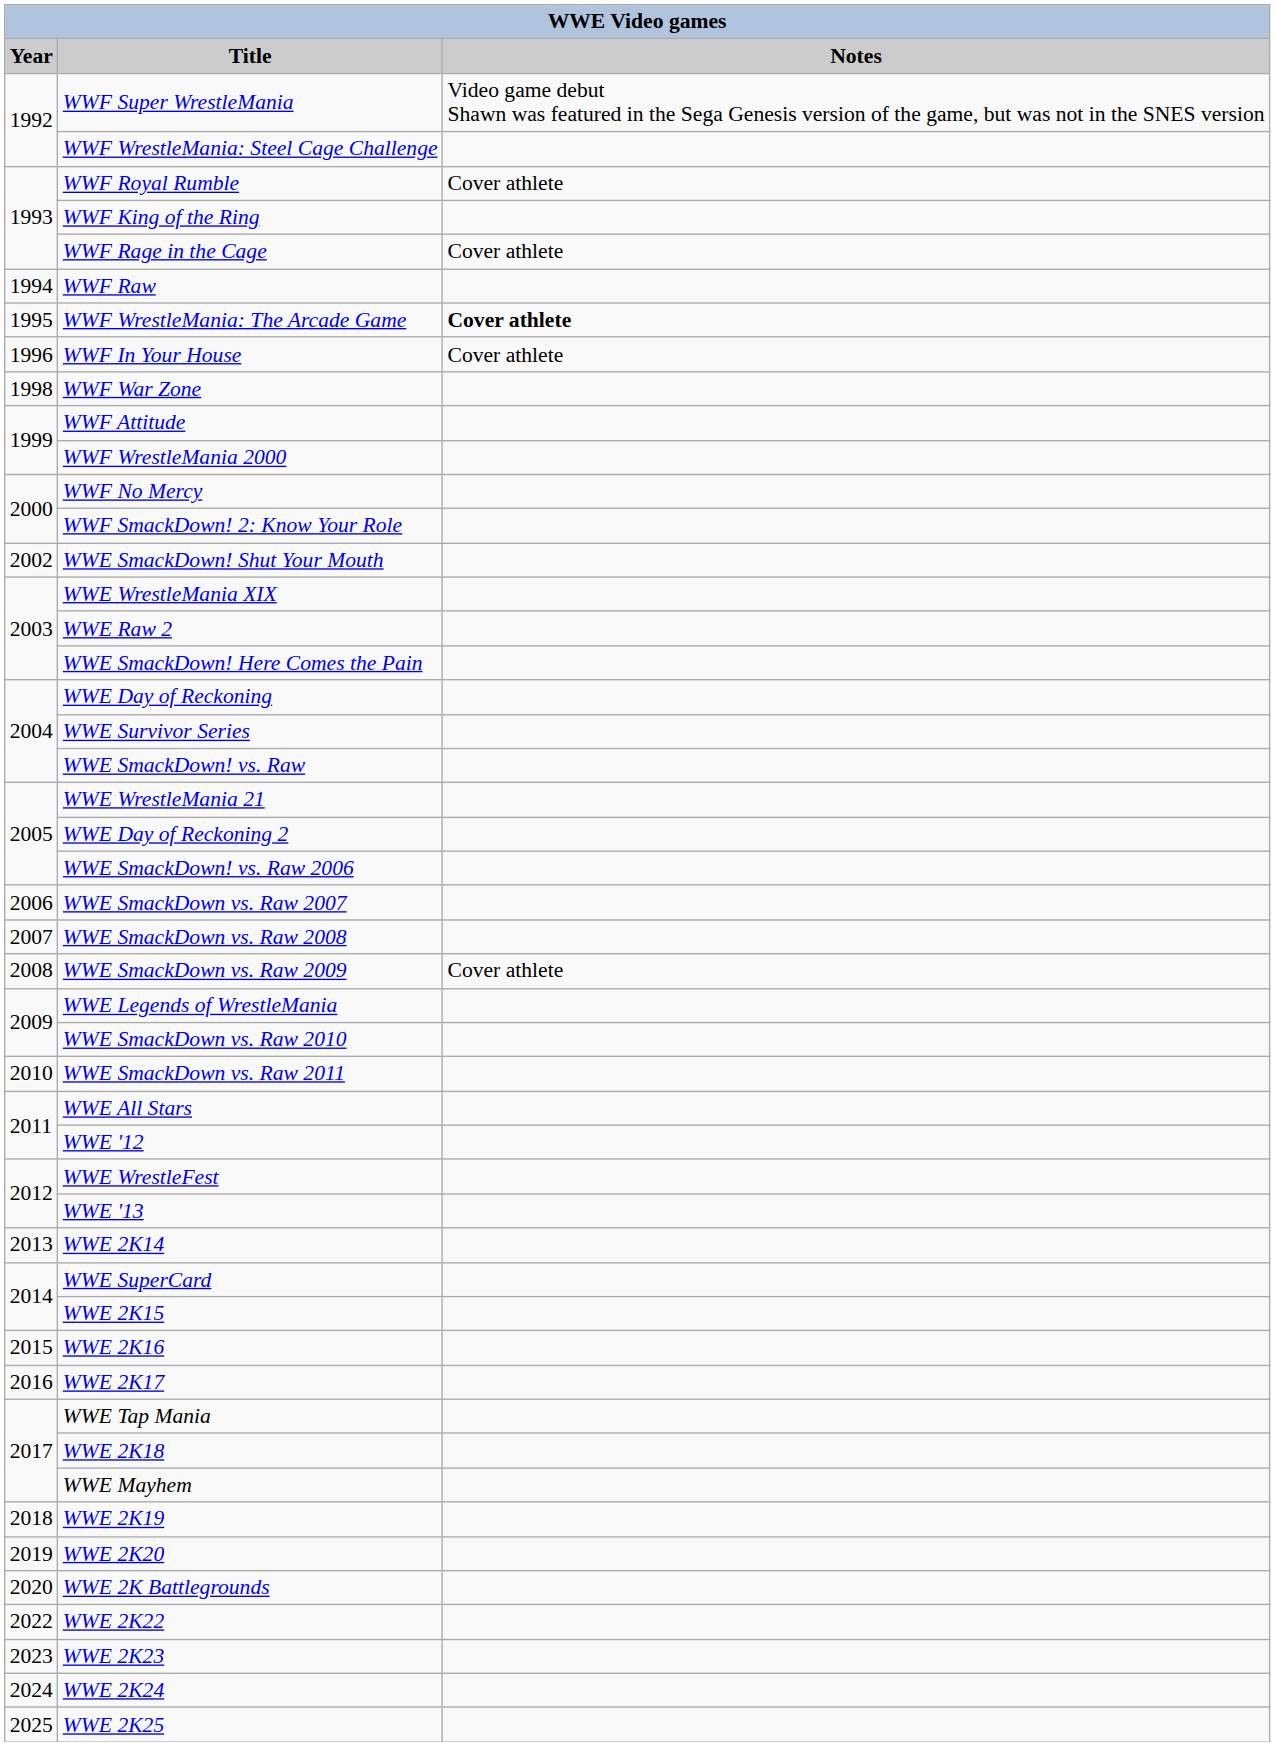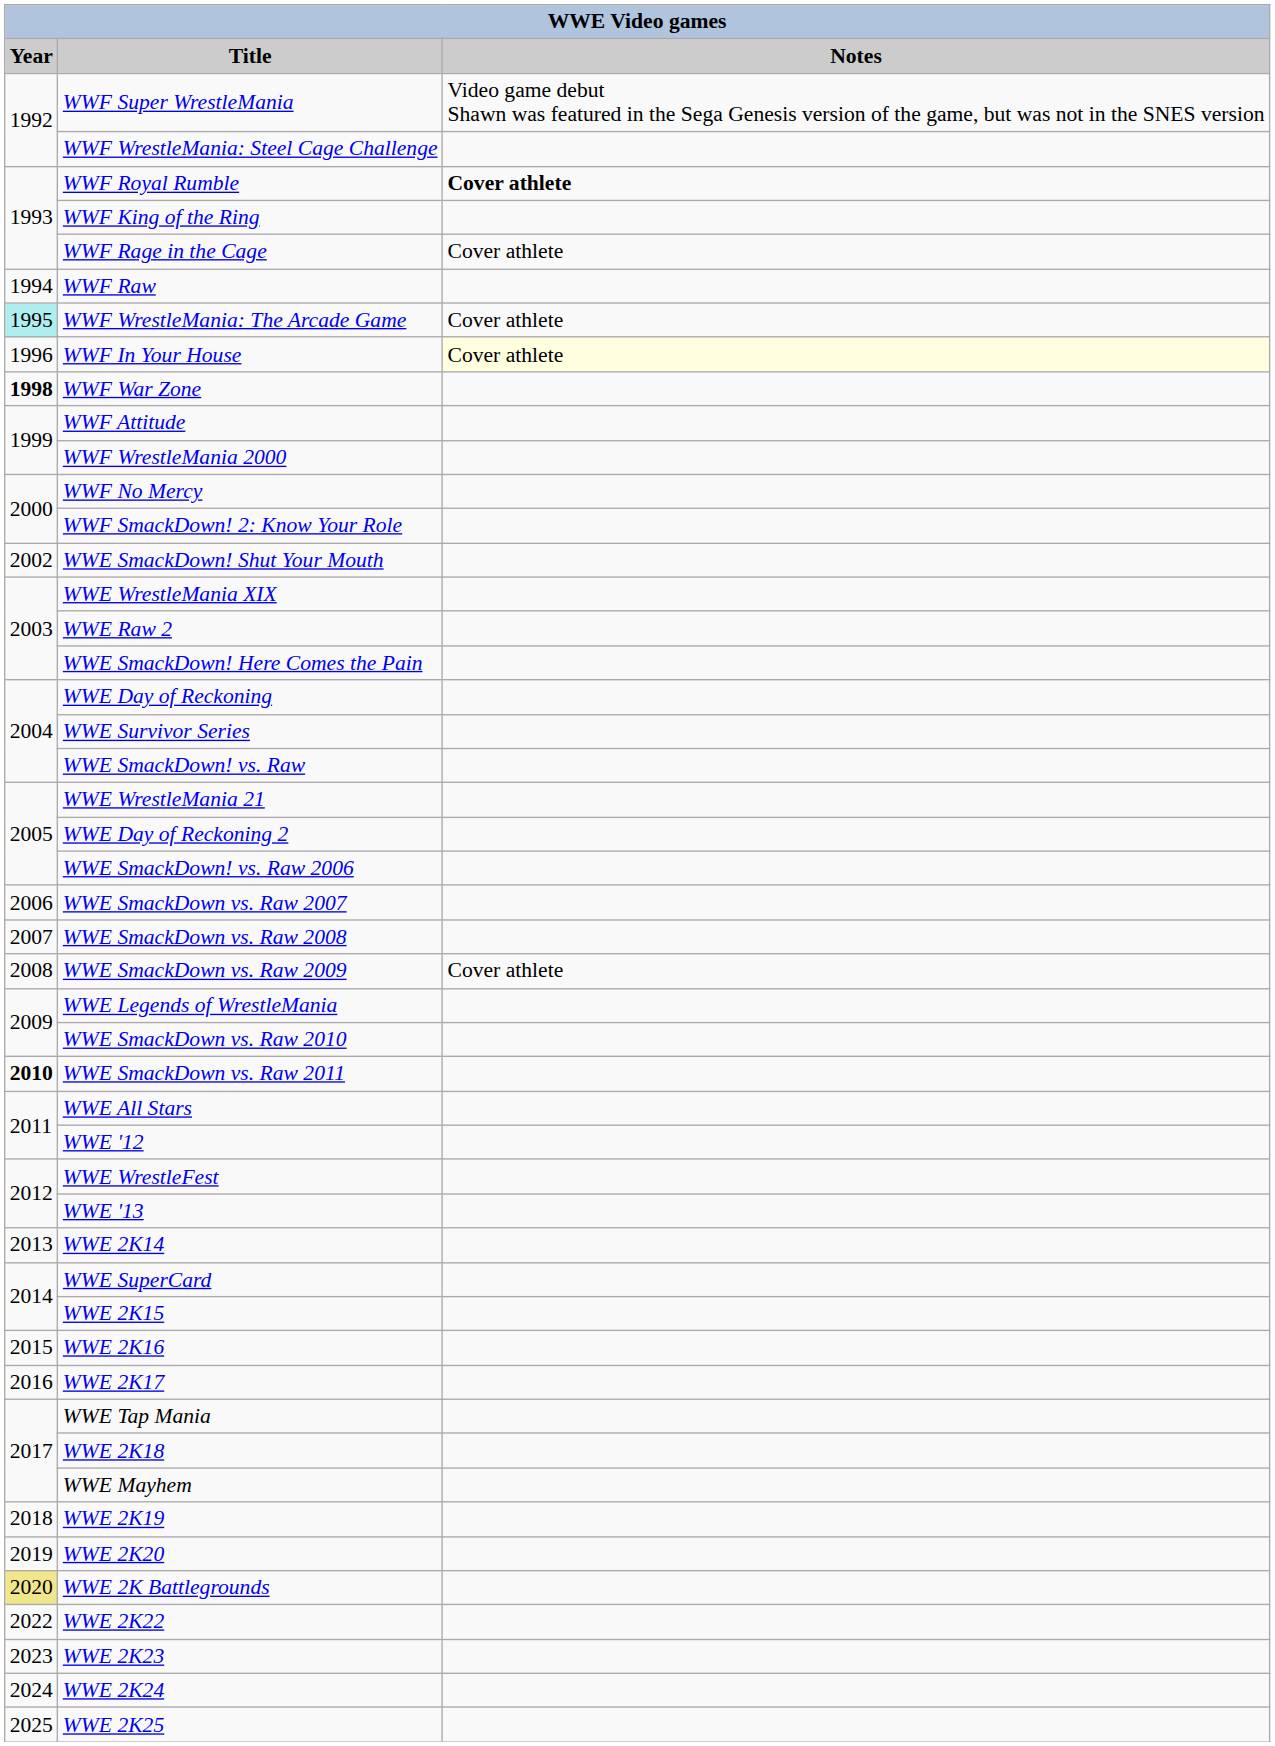(505, 182) normal -> (509, 182) bold
(31, 319) no background -> (31, 319) paleturquoise background
(509, 319) bold -> (505, 319) normal
(505, 354) no background -> (505, 354) lightyellow background
(31, 388) normal -> (31, 388) bold
(31, 1073) normal -> (31, 1073) bold
(31, 1587) no background -> (31, 1587) khaki background
